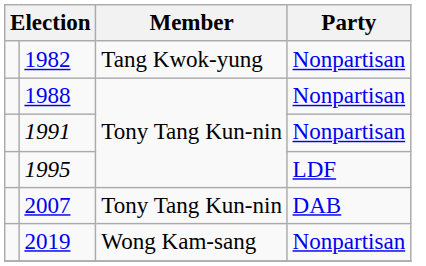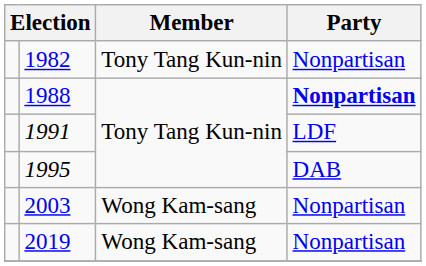(182, 59) Tang Kwok-yung -> (192, 59) Tony Tang Kun-nin
(349, 95) normal -> (354, 95) bold
(349, 132) Nonpartisan -> (314, 132) LDF
(314, 168) LDF -> (317, 168) DAB
+ row: (47, 205)
- row: (47, 205)
